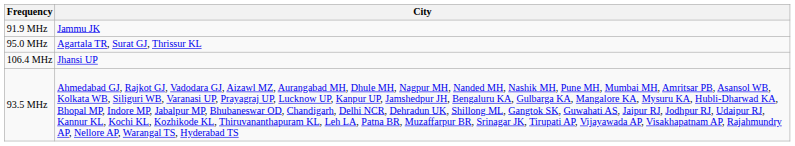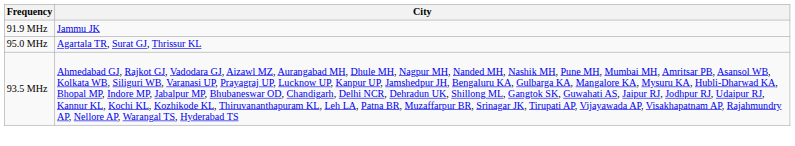- row: (30, 60)
